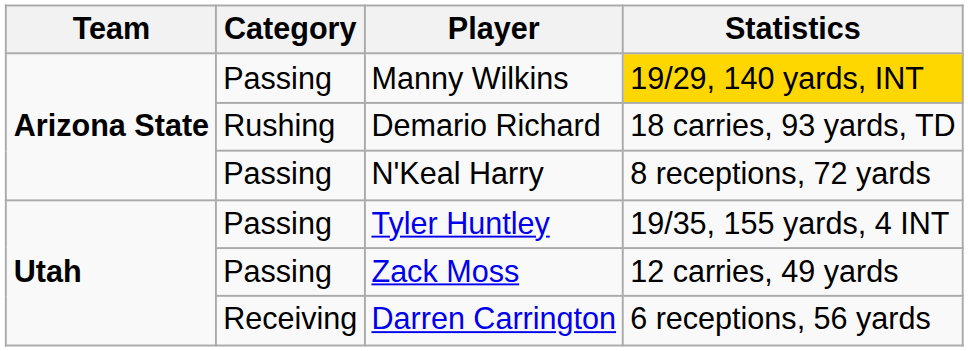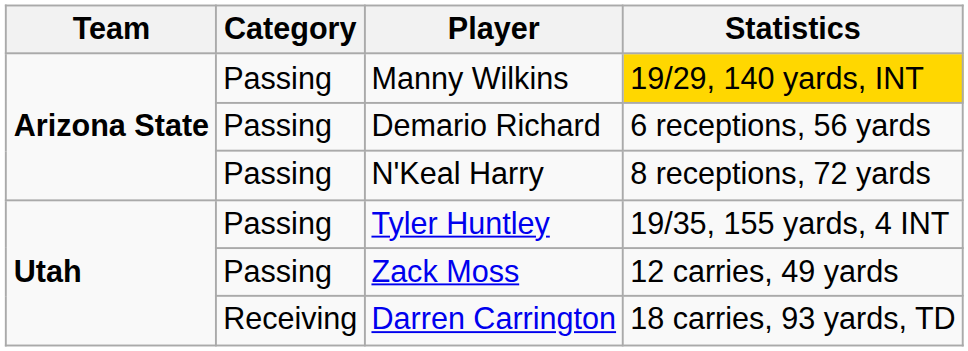(279, 126) Rushing -> (278, 126) Passing
(793, 126) 18 carries, 93 yards, TD -> (780, 126) 6 receptions, 56 yards
(780, 320) 6 receptions, 56 yards -> (793, 320) 18 carries, 93 yards, TD
